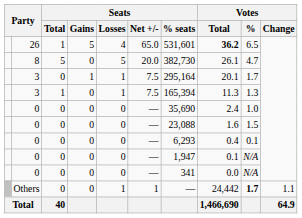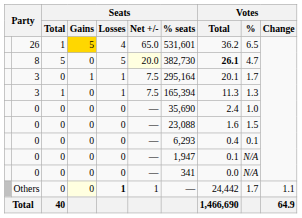(92, 44) no background -> (92, 44) gold background
(230, 44) bold -> (230, 44) normal
(150, 60) no background -> (150, 60) lightyellow background
(230, 60) normal -> (230, 60) bold
(92, 189) no background -> (92, 189) lightyellow background
(123, 189) normal -> (123, 189) bold
(252, 189) bold -> (252, 189) normal
